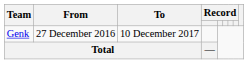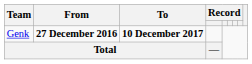(76, 34) normal -> (77, 34) bold
(159, 34) normal -> (163, 34) bold
